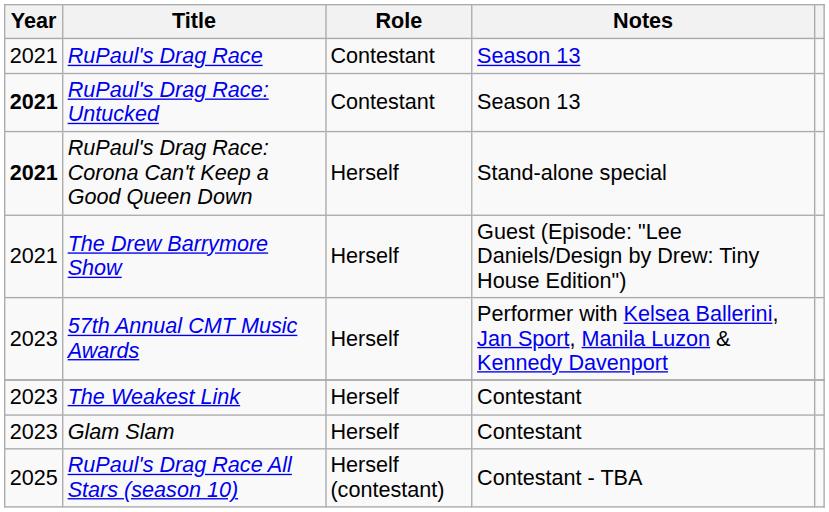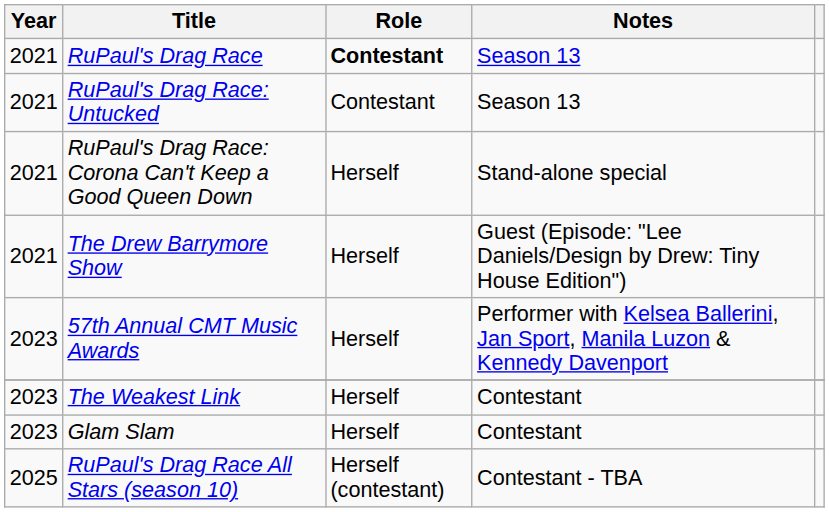(383, 55) normal -> (387, 55) bold
(34, 102) bold -> (34, 102) normal
(34, 172) bold -> (34, 172) normal
